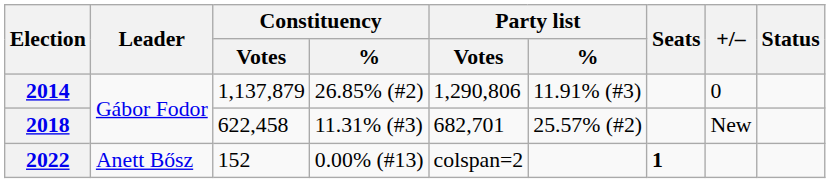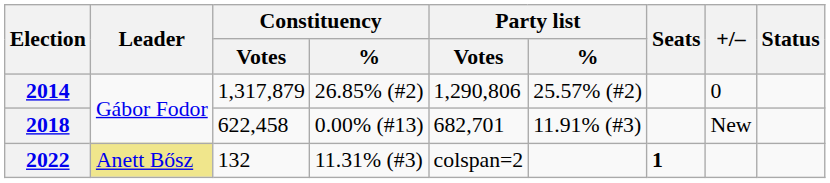(261, 90) 1,137,879 -> (261, 90) 1,317,879
(587, 90) 11.91% (#3) -> (588, 90) 25.57% (#2)
(369, 125) 11.31% (#3) -> (369, 125) 0.00% (#13)
(588, 125) 25.57% (#2) -> (587, 125) 11.91% (#3)
(145, 159) no background -> (145, 159) khaki background
(234, 159) 152 -> (234, 159) 132
(369, 159) 0.00% (#13) -> (369, 159) 11.31% (#3)
